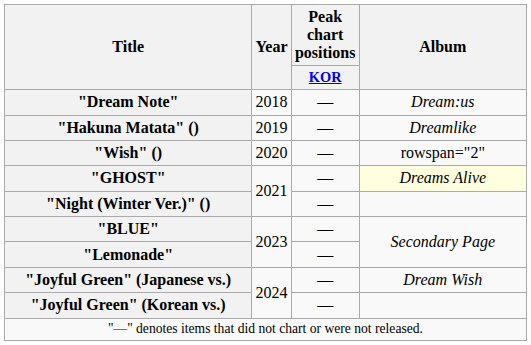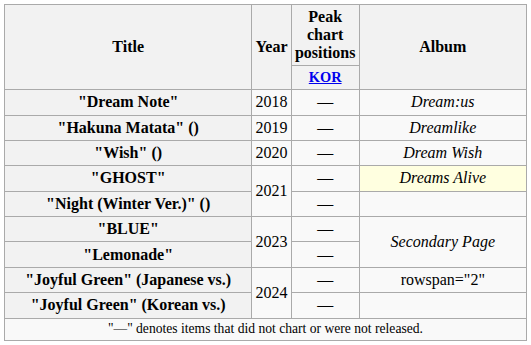(443, 153) rowspan="2" -> (443, 153) Dream Wish
(443, 279) Dream Wish -> (443, 279) rowspan="2"
